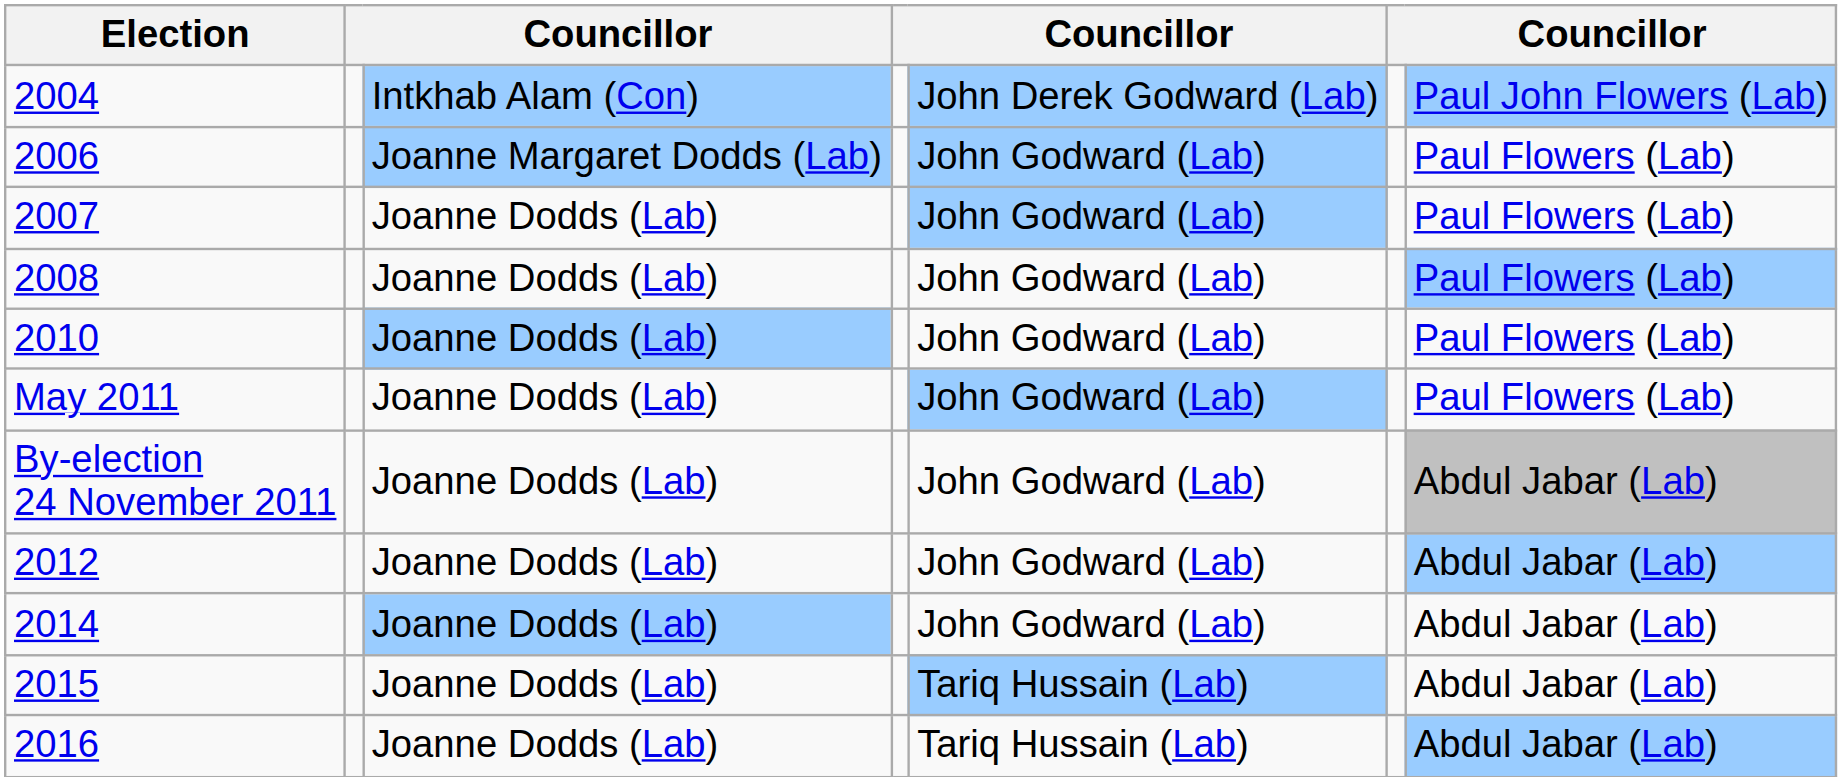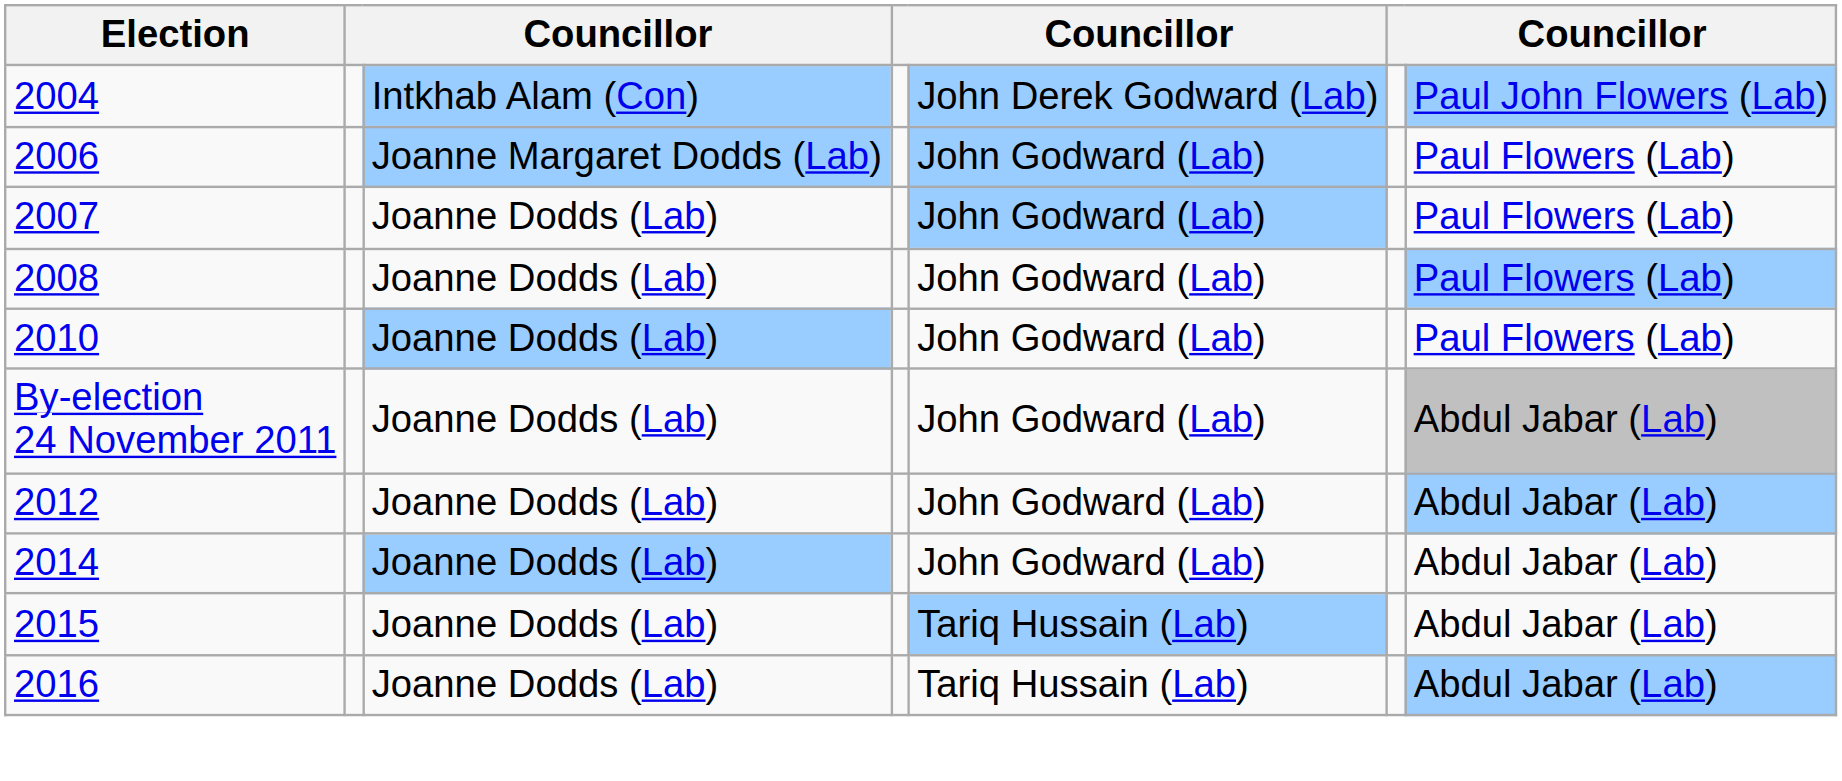- row: (97, 398)
